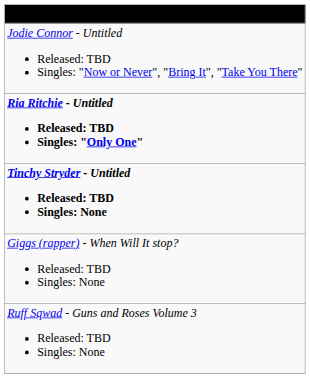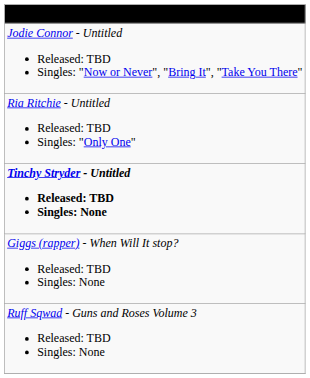(155, 122) bold -> (155, 122) normal
